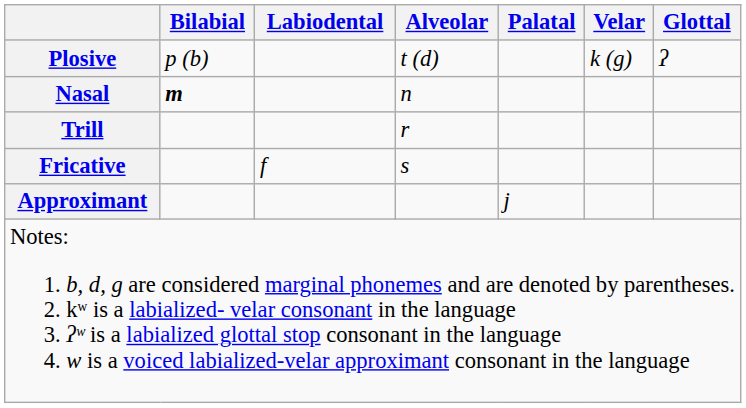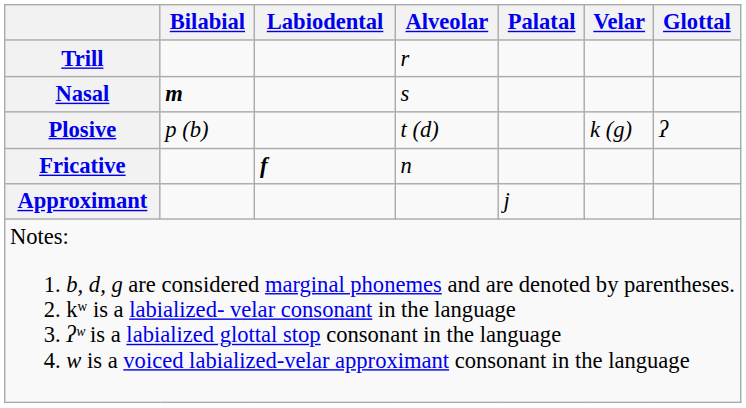rows swapped: (82, 58) <-> (82, 129)
(406, 93) n -> (405, 93) s
(263, 165) normal -> (264, 165) bold
(405, 165) s -> (406, 165) n
